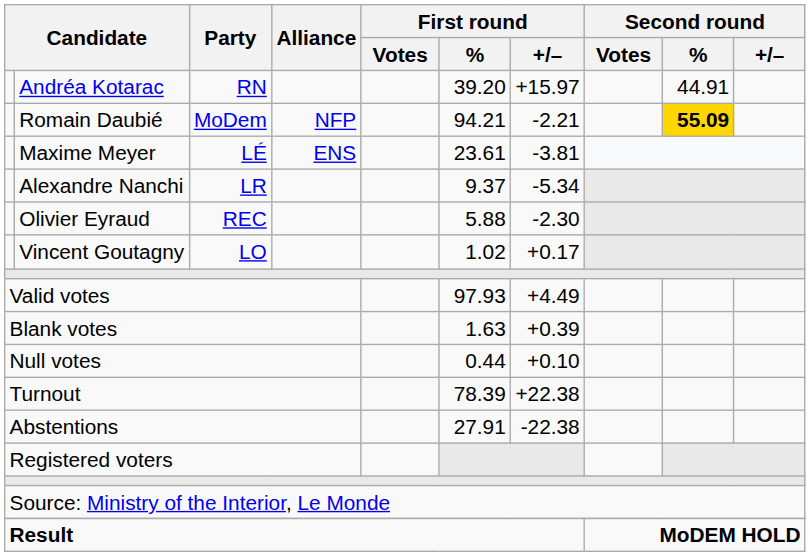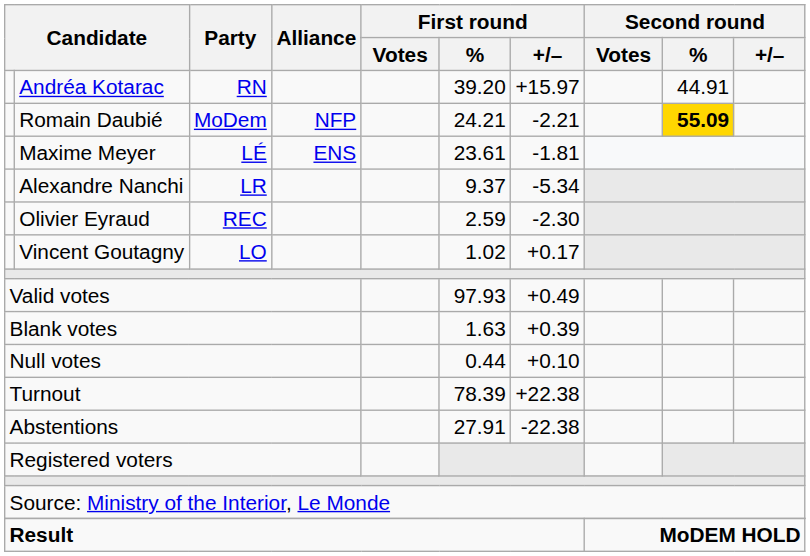(480, 120) 94.21 -> (480, 120) 24.21
(556, 153) -3.81 -> (556, 153) -1.81
(485, 219) 5.88 -> (485, 219) 2.59
(553, 295) +4.49 -> (553, 295) +0.49
